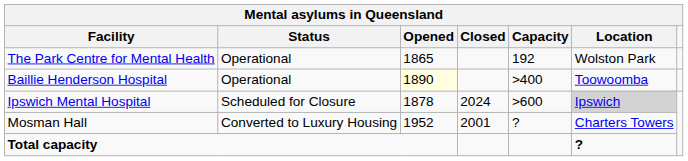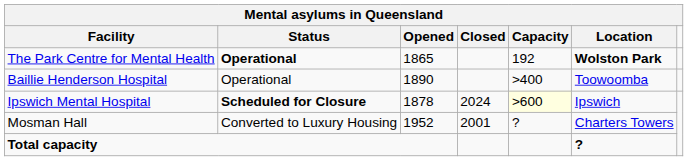(256, 58) normal -> (259, 58) bold
(615, 58) normal -> (618, 58) bold
(418, 79) lightyellow background -> (418, 79) no background
(288, 101) normal -> (293, 101) bold
(527, 101) no background -> (527, 101) lightyellow background
(598, 101) lightgrey background -> (598, 101) no background
